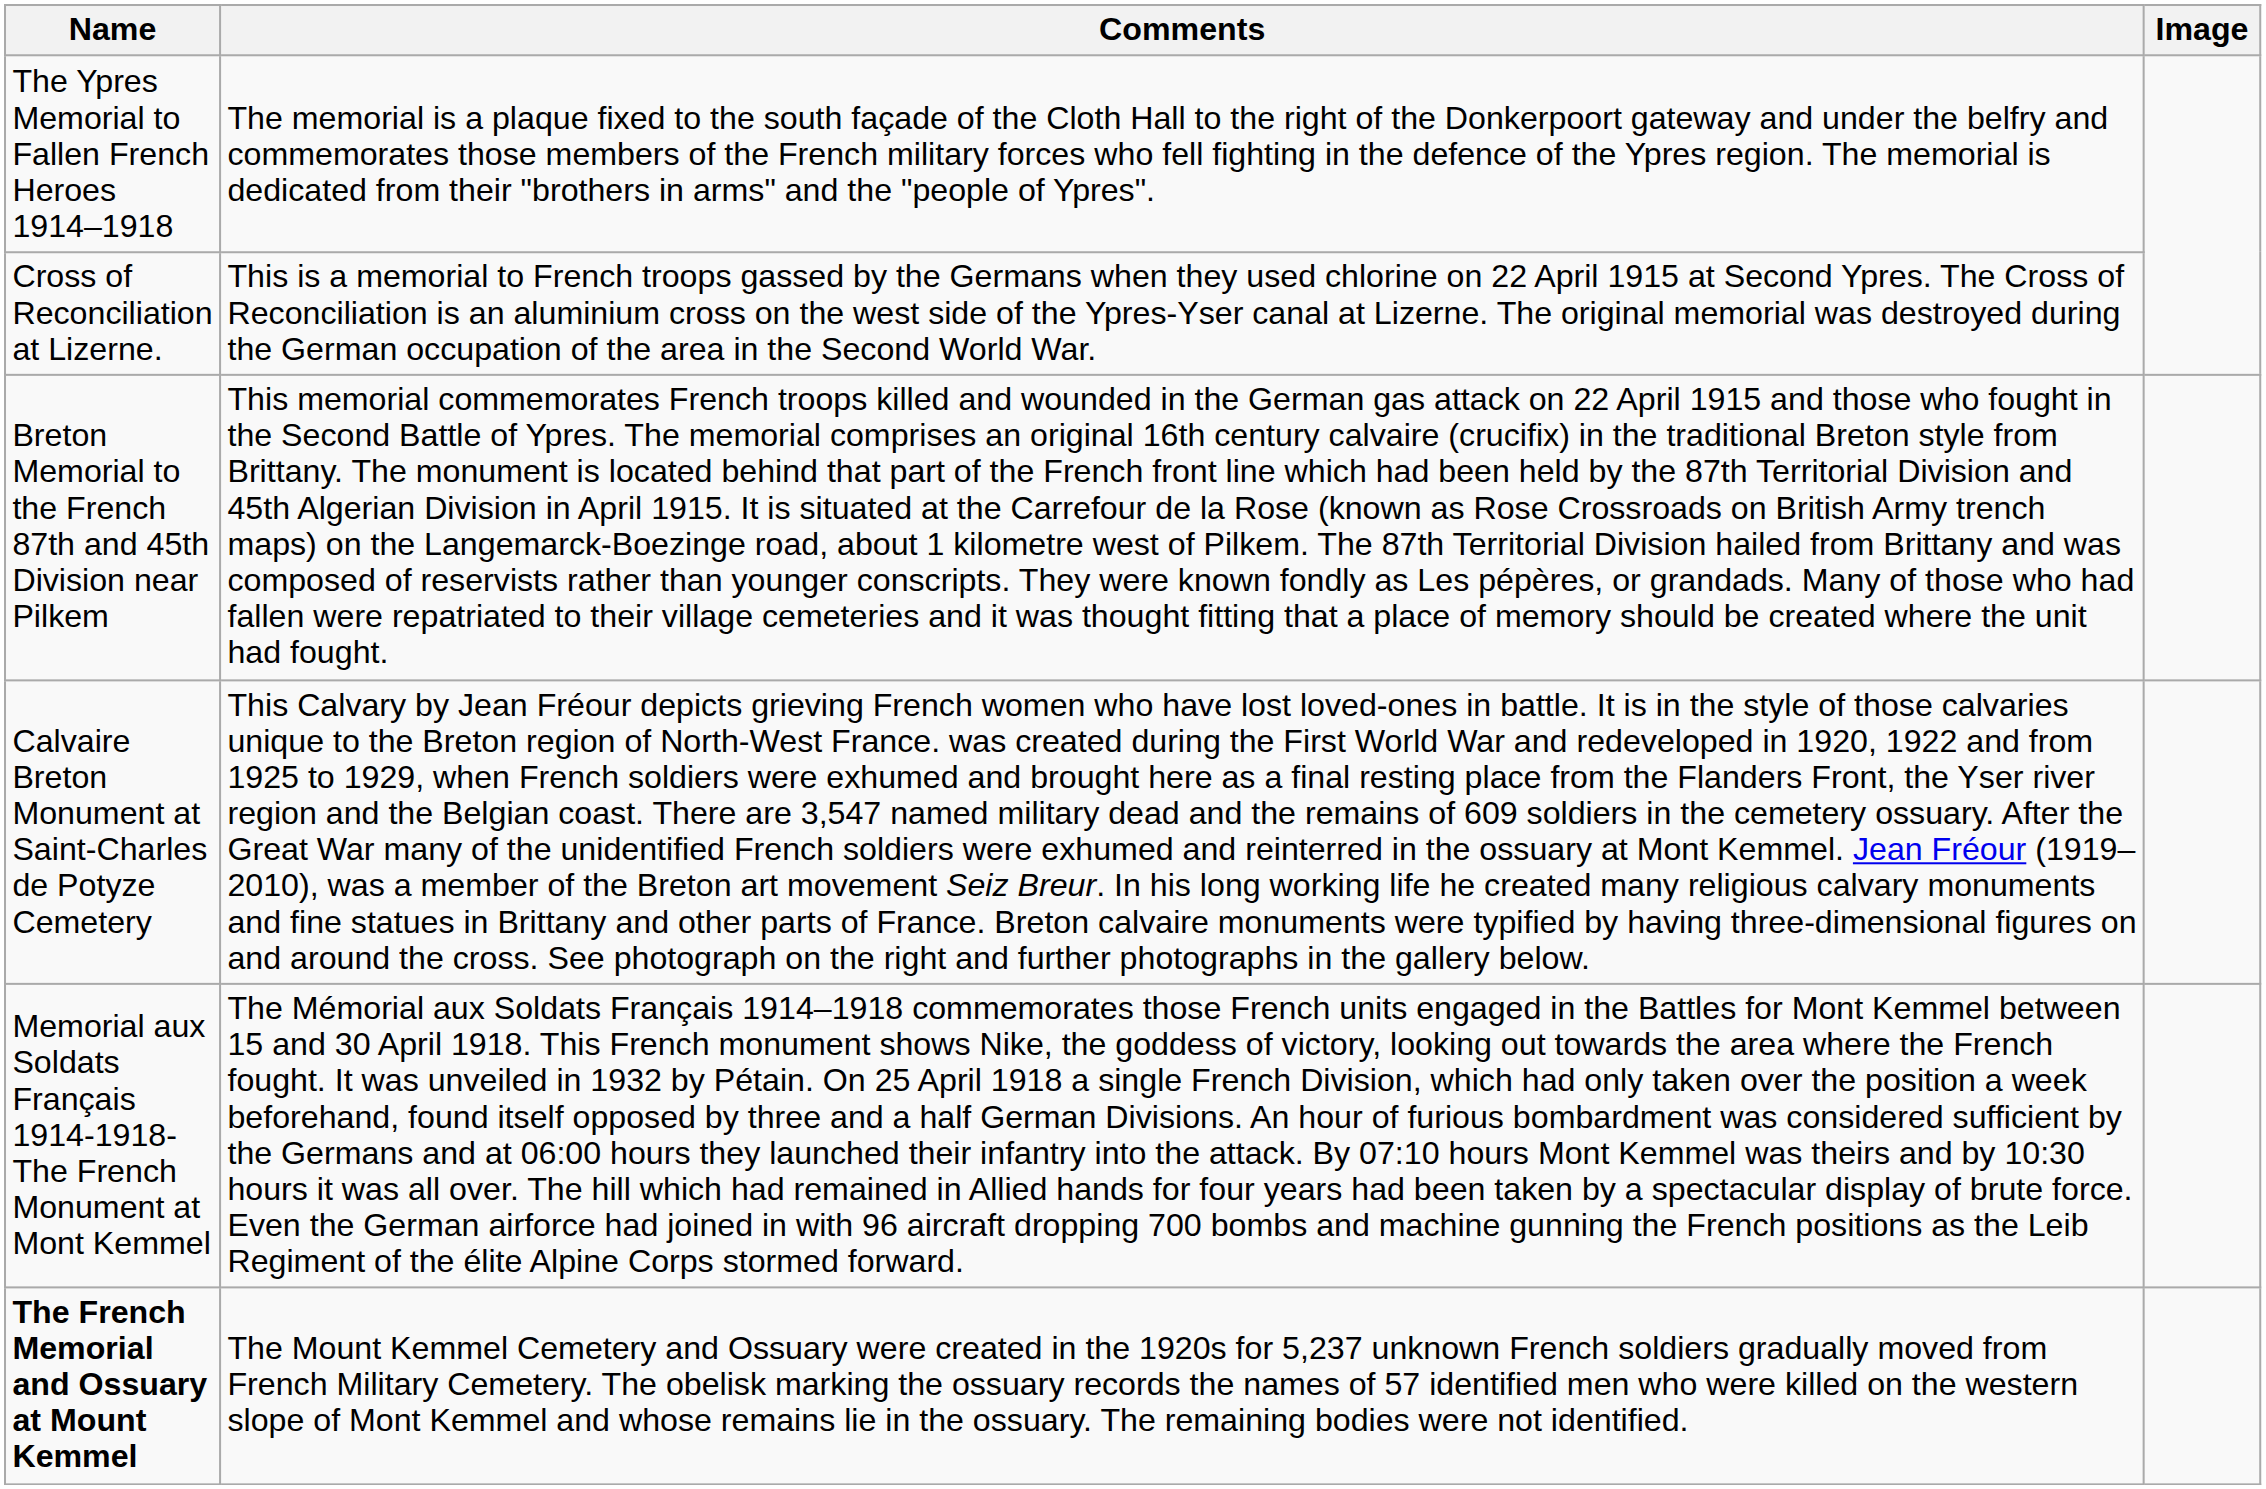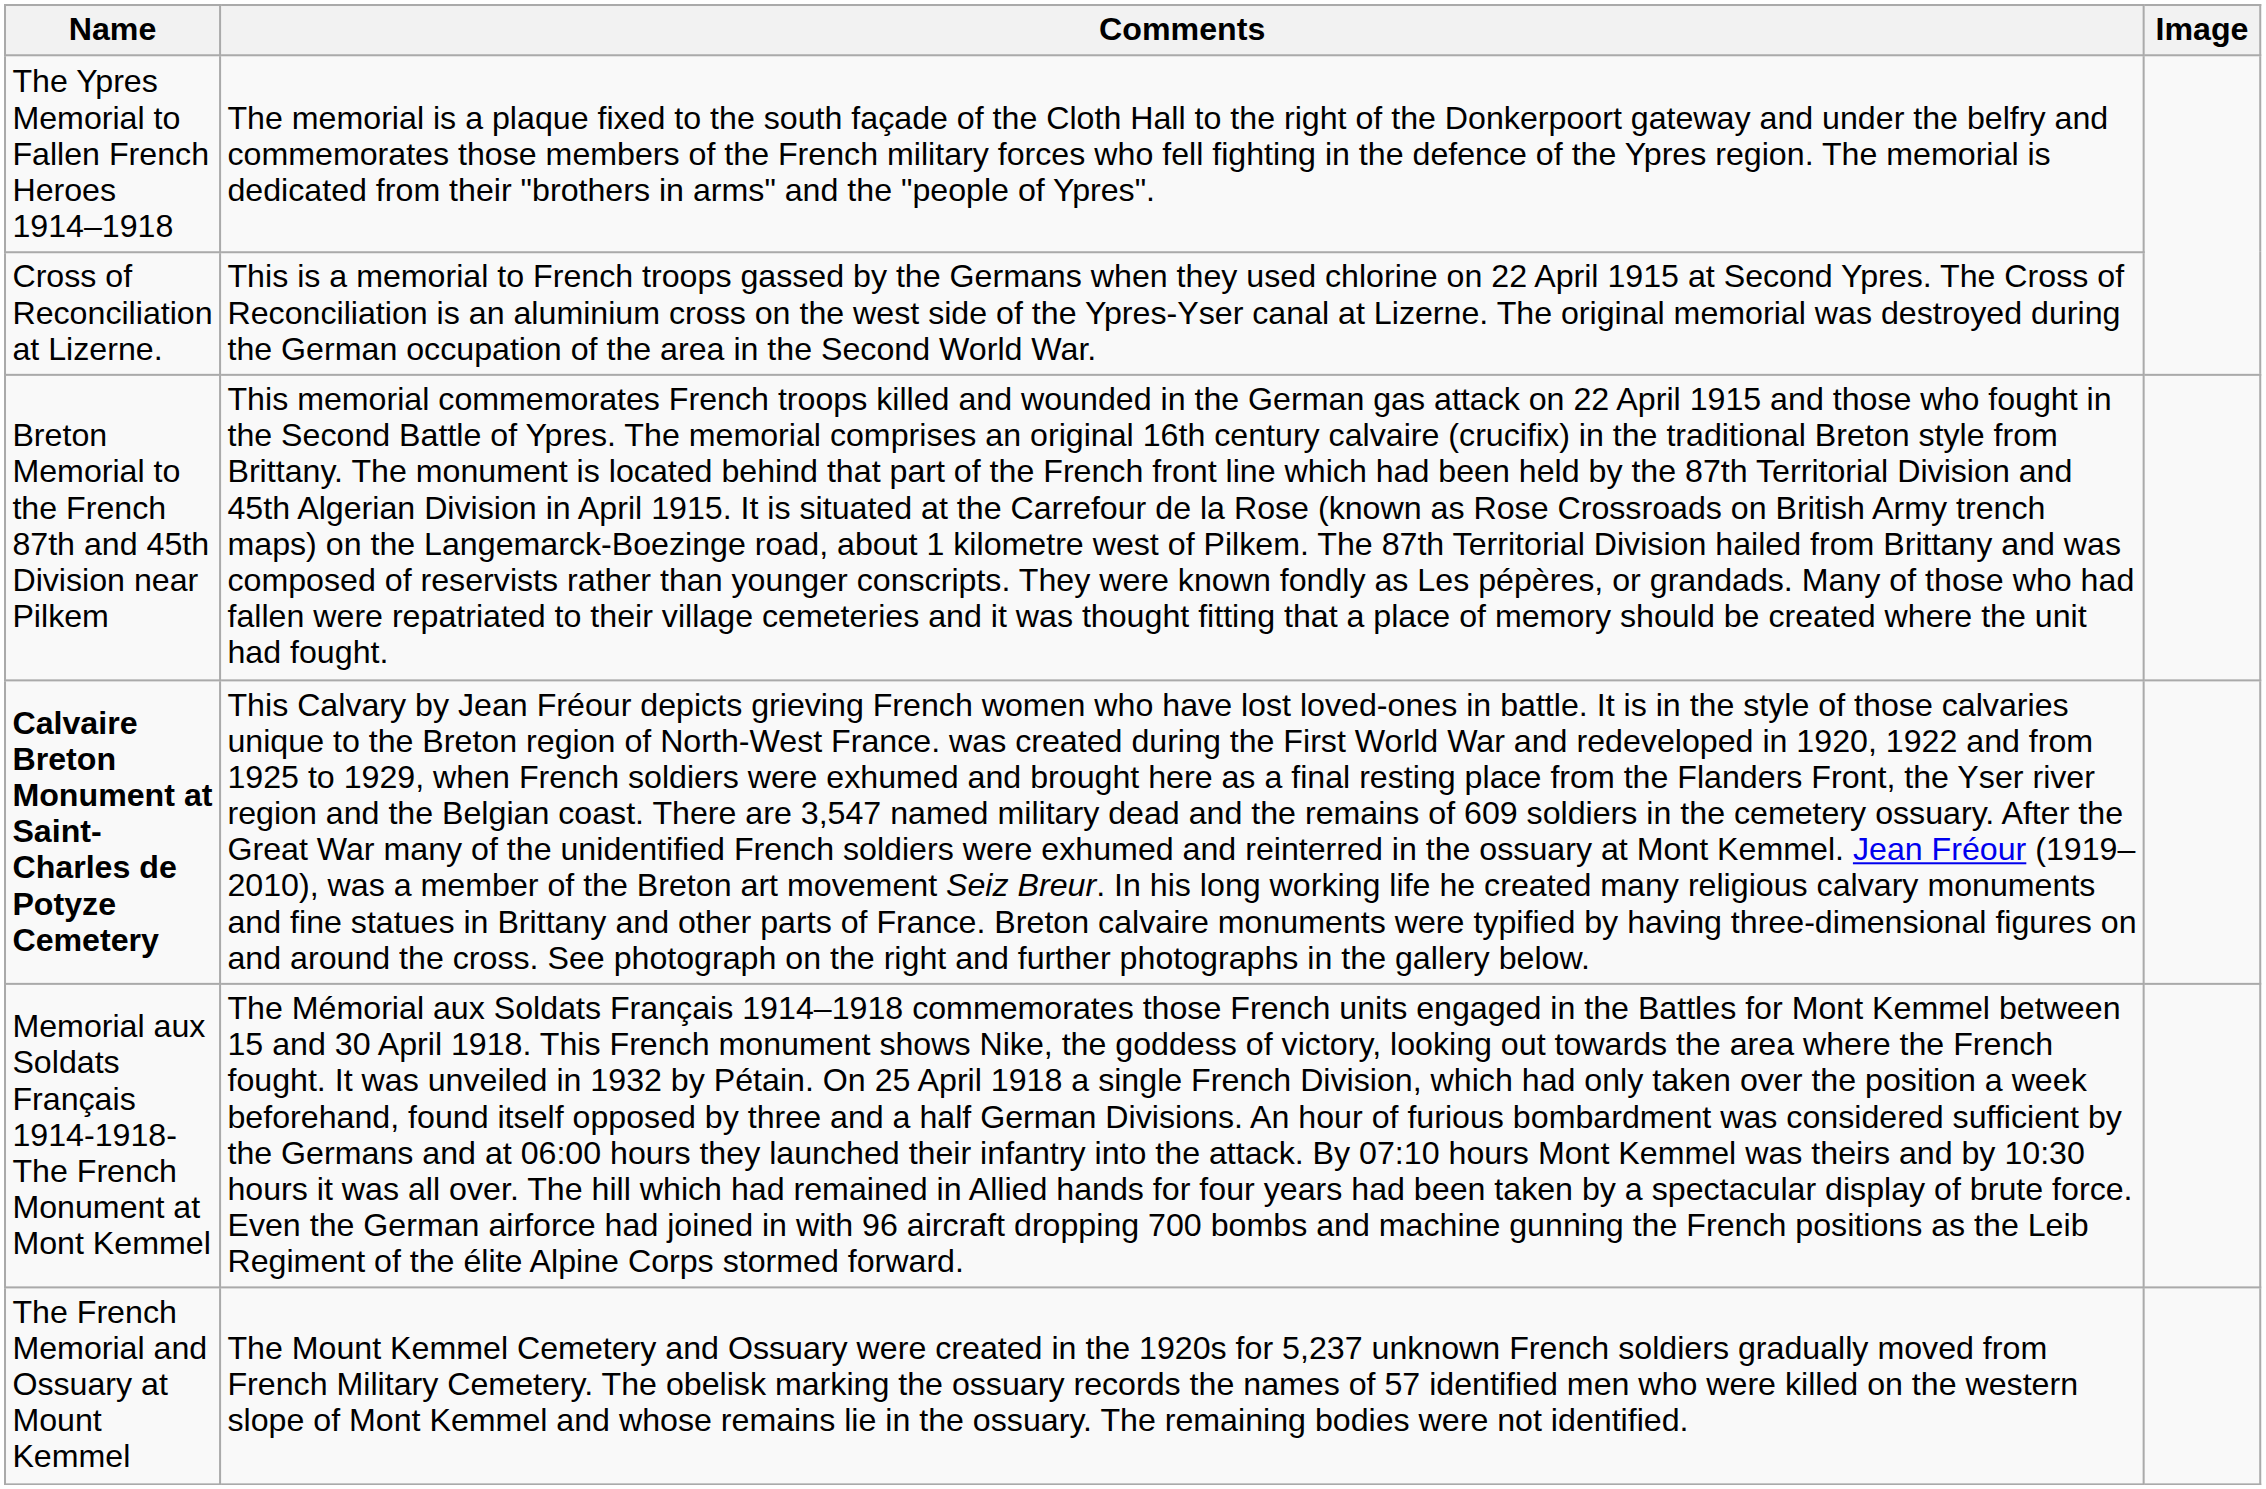(110, 830) normal -> (112, 830) bold
(110, 1385) bold -> (110, 1385) normal
